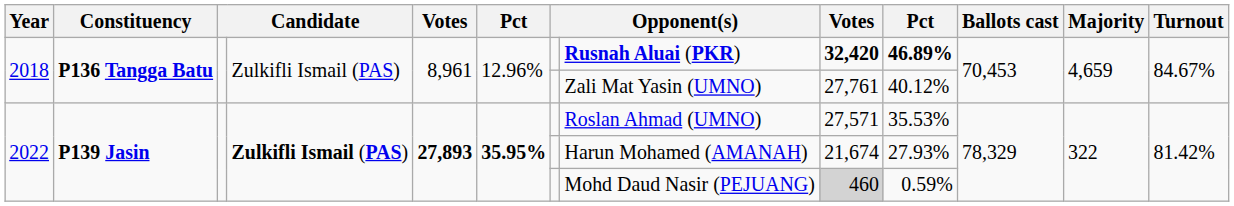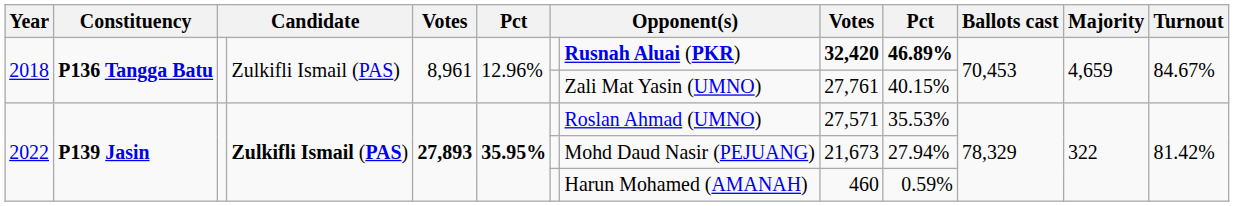(919, 86) 40.12% -> (919, 86) 40.15%
(686, 152) Harun Mohamed (AMANAH) -> (690, 152) Mohd Daud Nasir (PEJUANG)
(851, 152) 21,674 -> (851, 152) 21,673
(919, 152) 27.93% -> (919, 152) 27.94%
(690, 185) Mohd Daud Nasir (PEJUANG) -> (686, 185) Harun Mohamed (AMANAH)
(864, 185) lightgrey background -> (864, 185) no background
